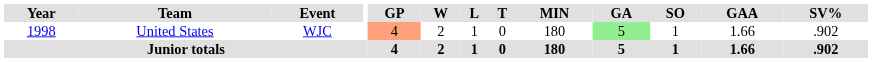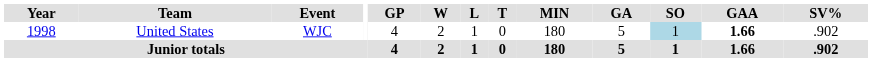(394, 31) lightsalmon background -> (394, 31) no background
(621, 31) lightgreen background -> (621, 31) no background
(675, 31) no background -> (675, 31) lightblue background
(742, 31) normal -> (742, 31) bold
